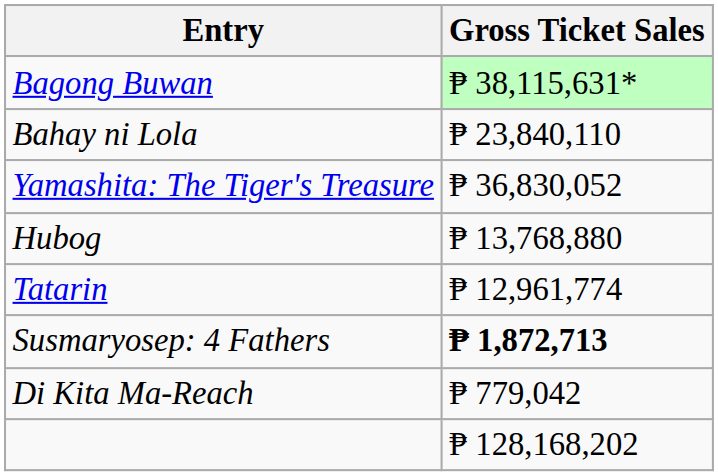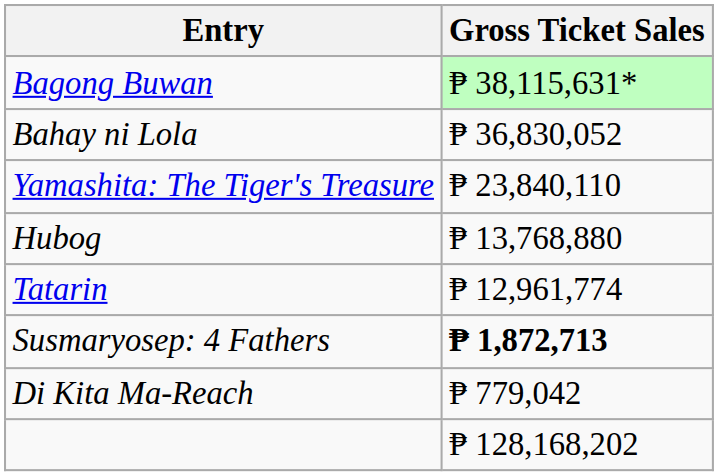(535, 133) ₱ 23,840,110 -> (536, 133) ₱ 36,830,052
(536, 185) ₱ 36,830,052 -> (535, 185) ₱ 23,840,110
